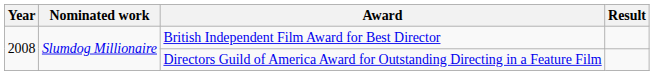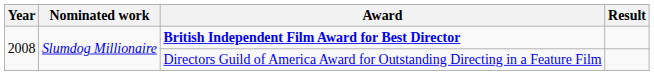(302, 37) normal -> (312, 37) bold
